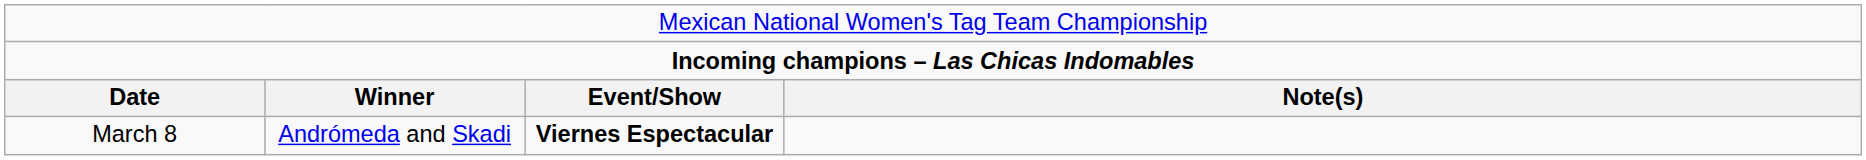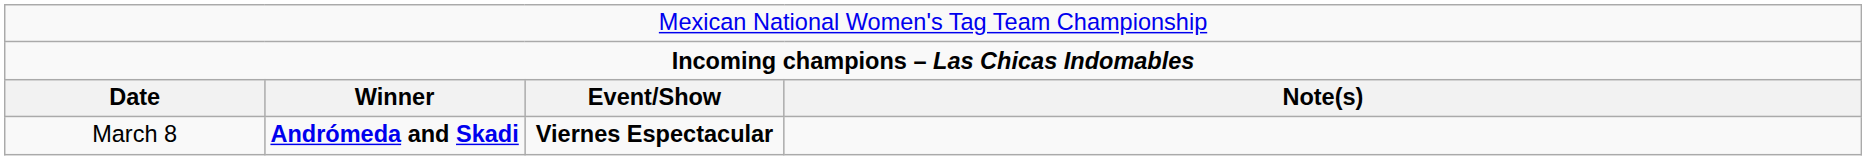(395, 135) normal -> (395, 135) bold
